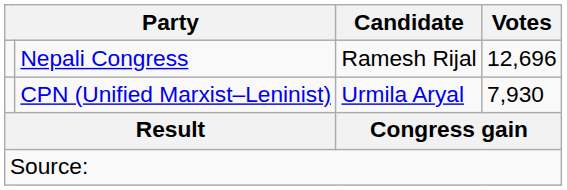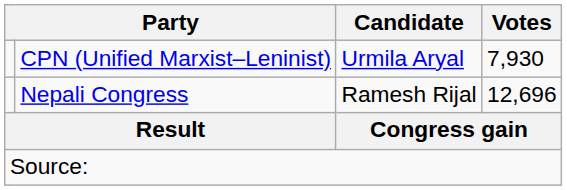rows swapped: (104, 58) <-> (176, 94)
